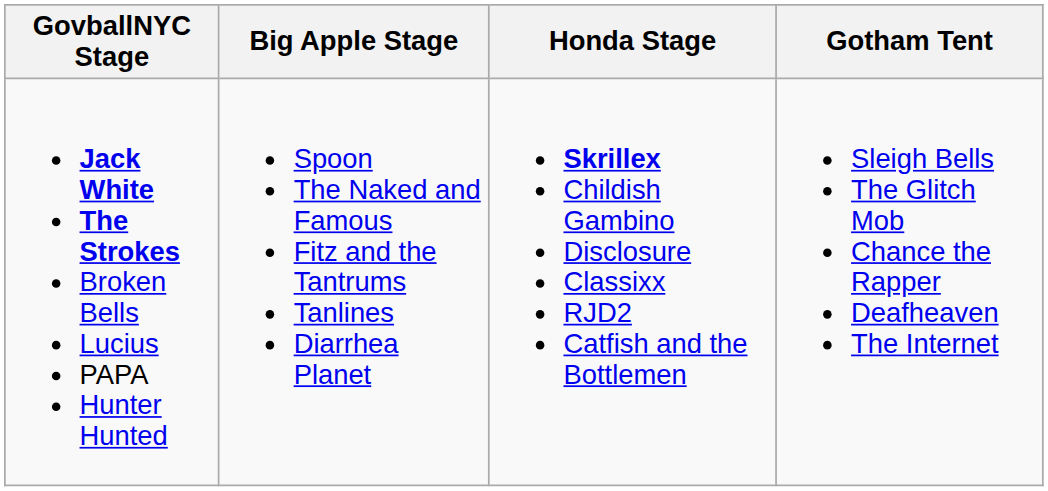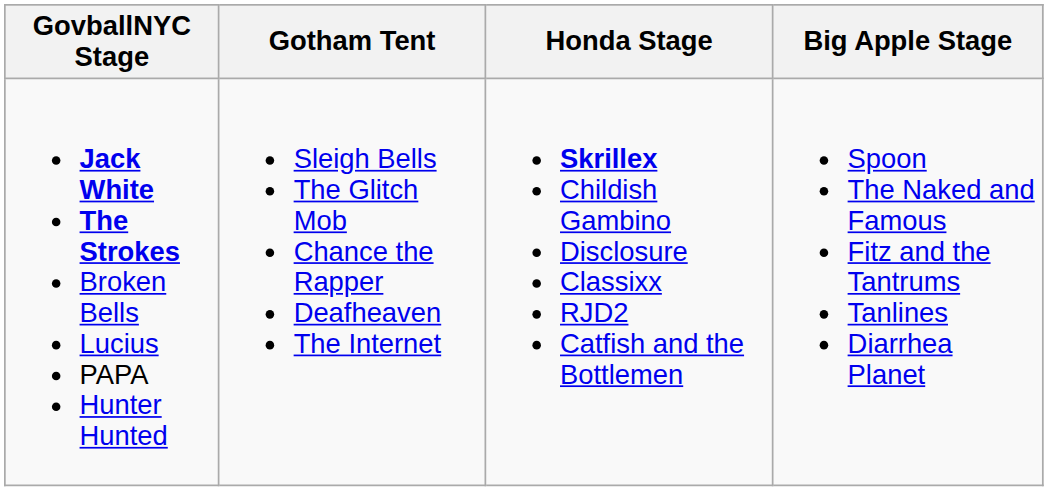columns swapped: (354, 41) <-> (910, 41)
